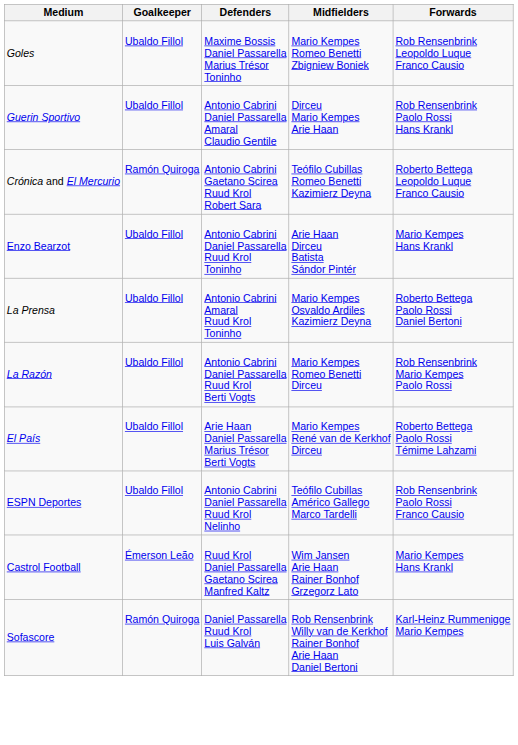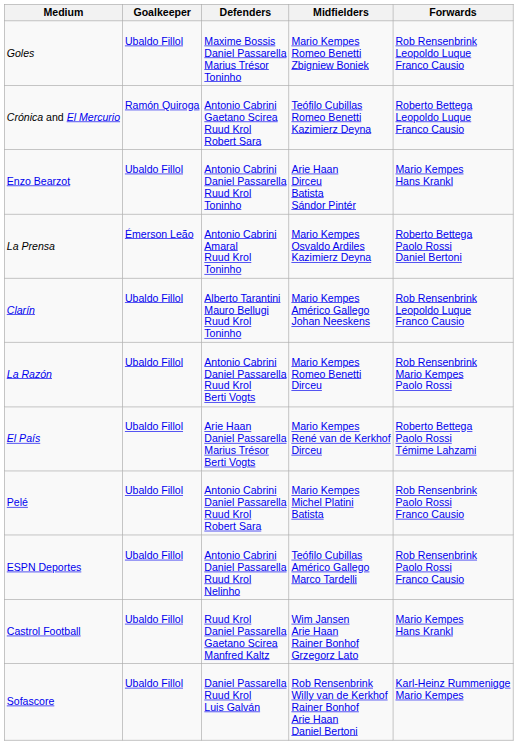- row: (43, 117)
(154, 298) Ubaldo Fillol -> (159, 234) Émerson Leão
+ row: (21, 310)
+ row: (17, 503)
(159, 555) Émerson Leão -> (154, 619) Ubaldo Fillol
(162, 619) Ramón Quiroga -> (154, 684) Ubaldo Fillol
